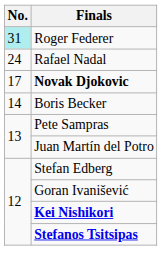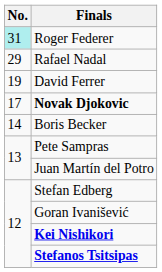(14, 59) 24 -> (14, 59) 29
+ row: (70, 81)
